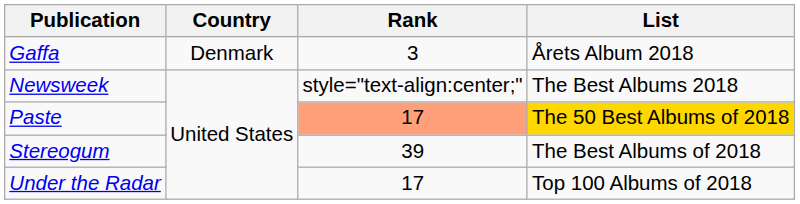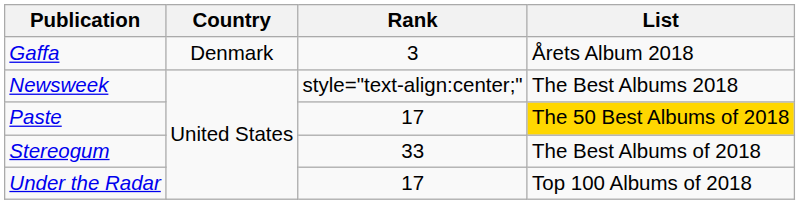(413, 118) lightsalmon background -> (413, 118) no background
(413, 150) 39 -> (413, 150) 33
